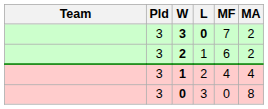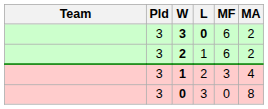(226, 34) 7 -> (226, 34) 6
(226, 74) 4 -> (226, 74) 3
